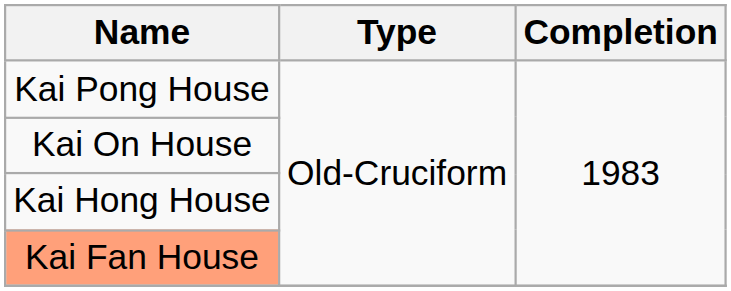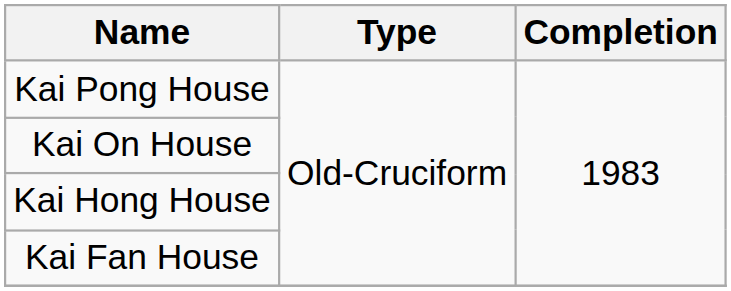(142, 256) lightsalmon background -> (142, 256) no background
